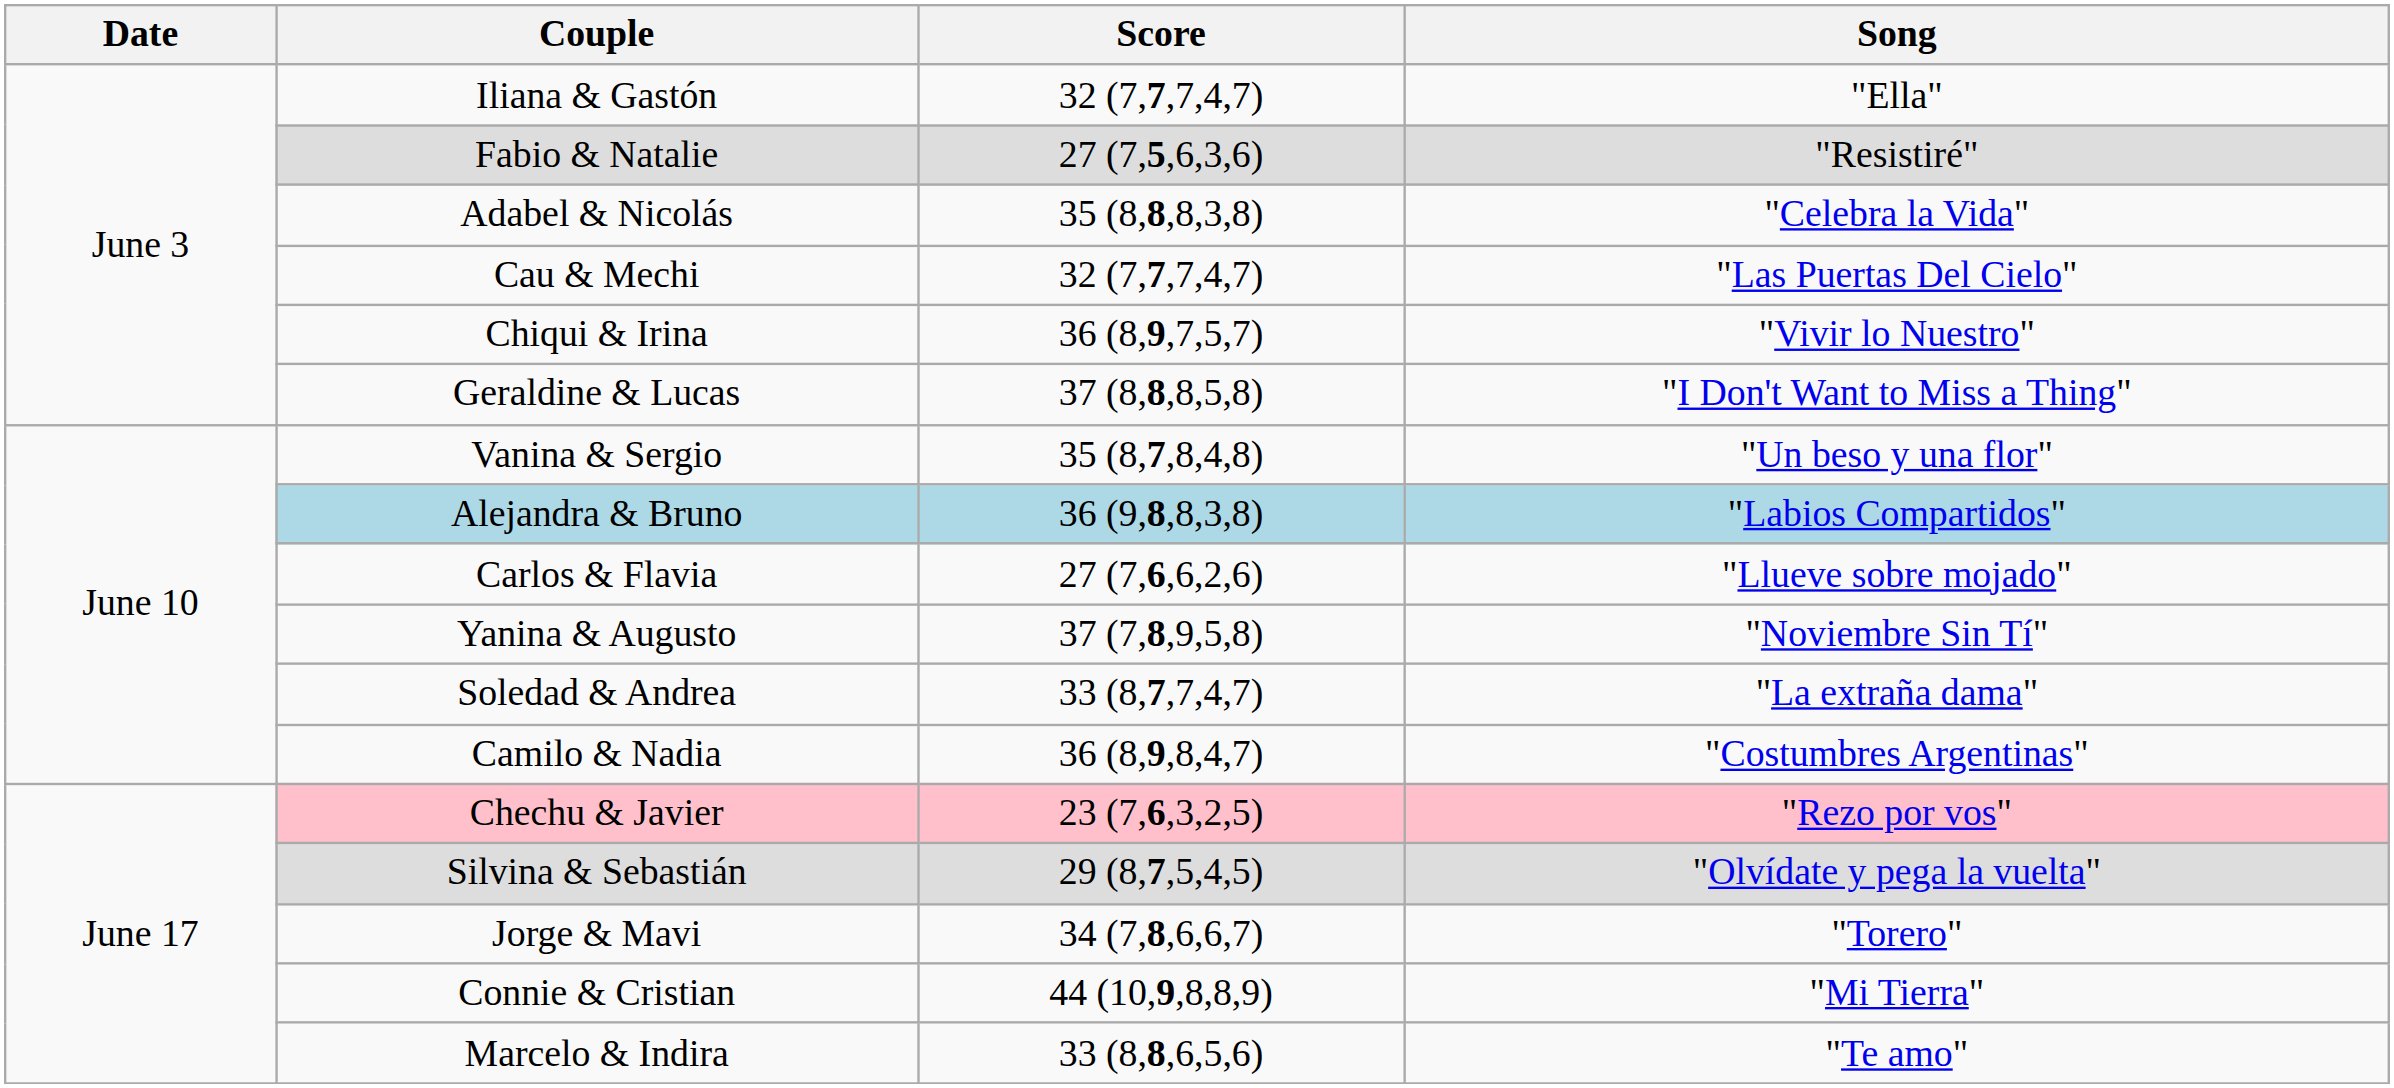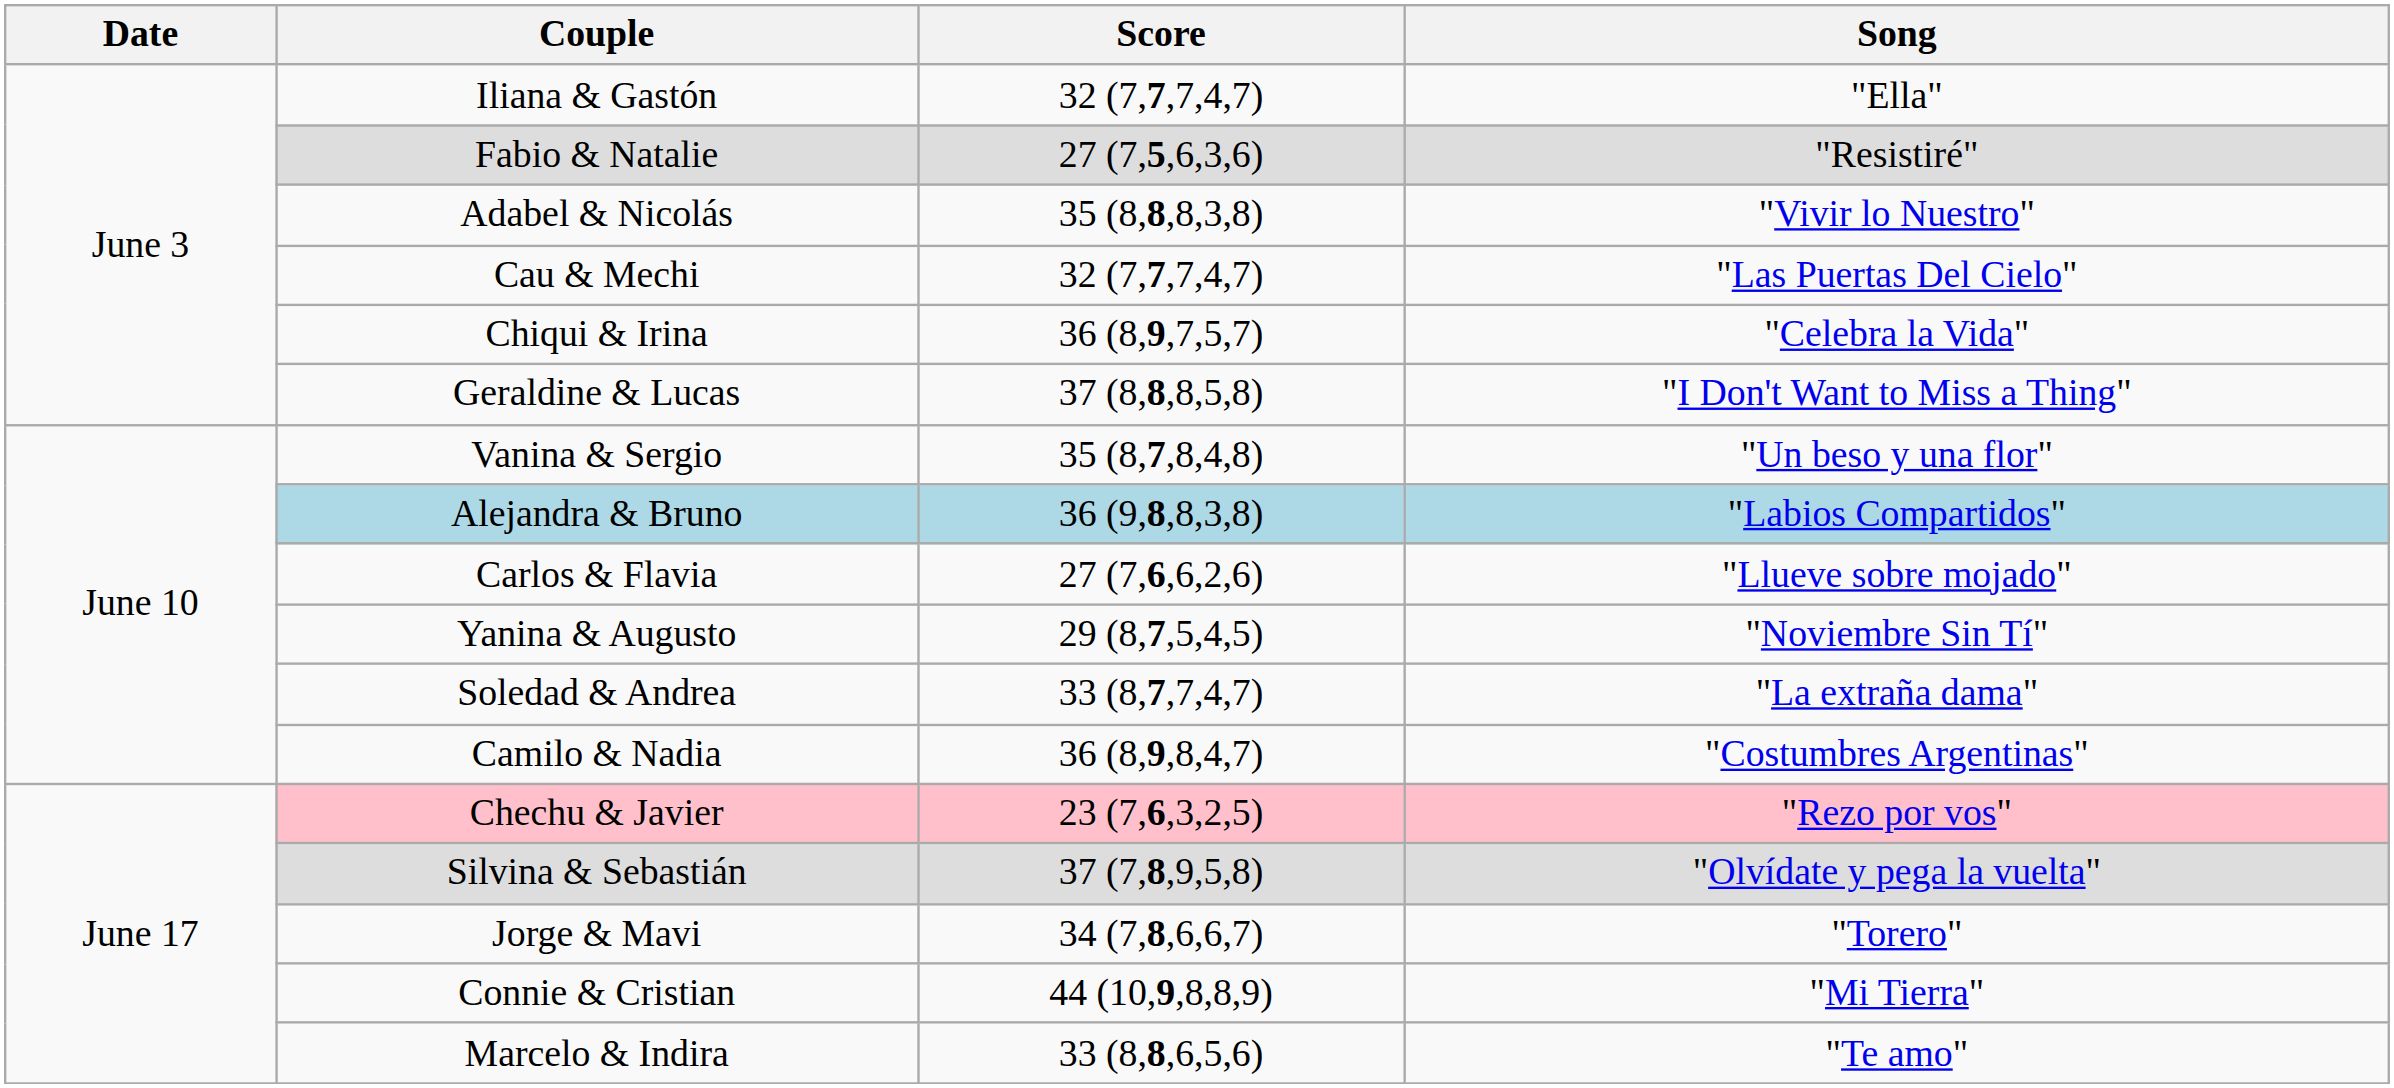(1897, 214) "Celebra la Vida" -> (1897, 214) "Vivir lo Nuestro"
(1897, 333) "Vivir lo Nuestro" -> (1897, 333) "Celebra la Vida"
(1161, 633) 37 (7,8,9,5,8) -> (1161, 633) 29 (8,7,5,4,5)
(1161, 872) 29 (8,7,5,4,5) -> (1161, 872) 37 (7,8,9,5,8)
